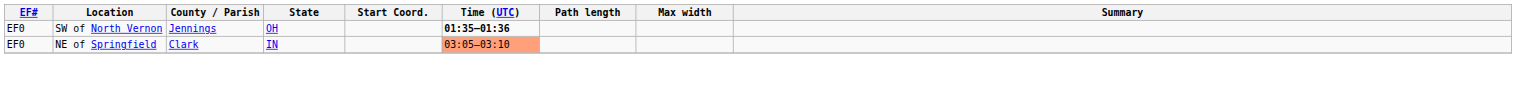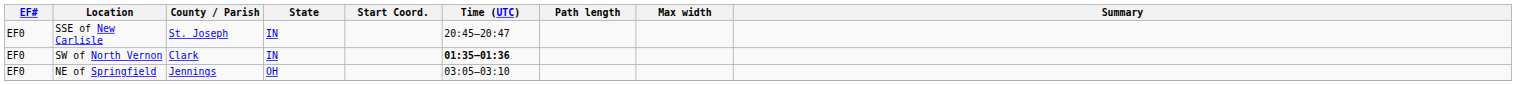+ row: (85, 34)
(193, 29) Jennings -> (184, 56) Clark
(272, 29) OH -> (272, 56) IN
(184, 45) Clark -> (193, 72) Jennings
(272, 45) IN -> (272, 72) OH
(477, 45) lightsalmon background -> (477, 72) no background
